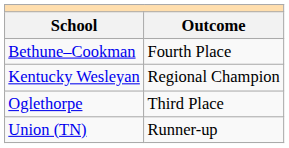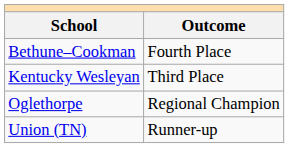(214, 77) Regional Champion -> (186, 77) Third Place
(186, 103) Third Place -> (214, 103) Regional Champion
